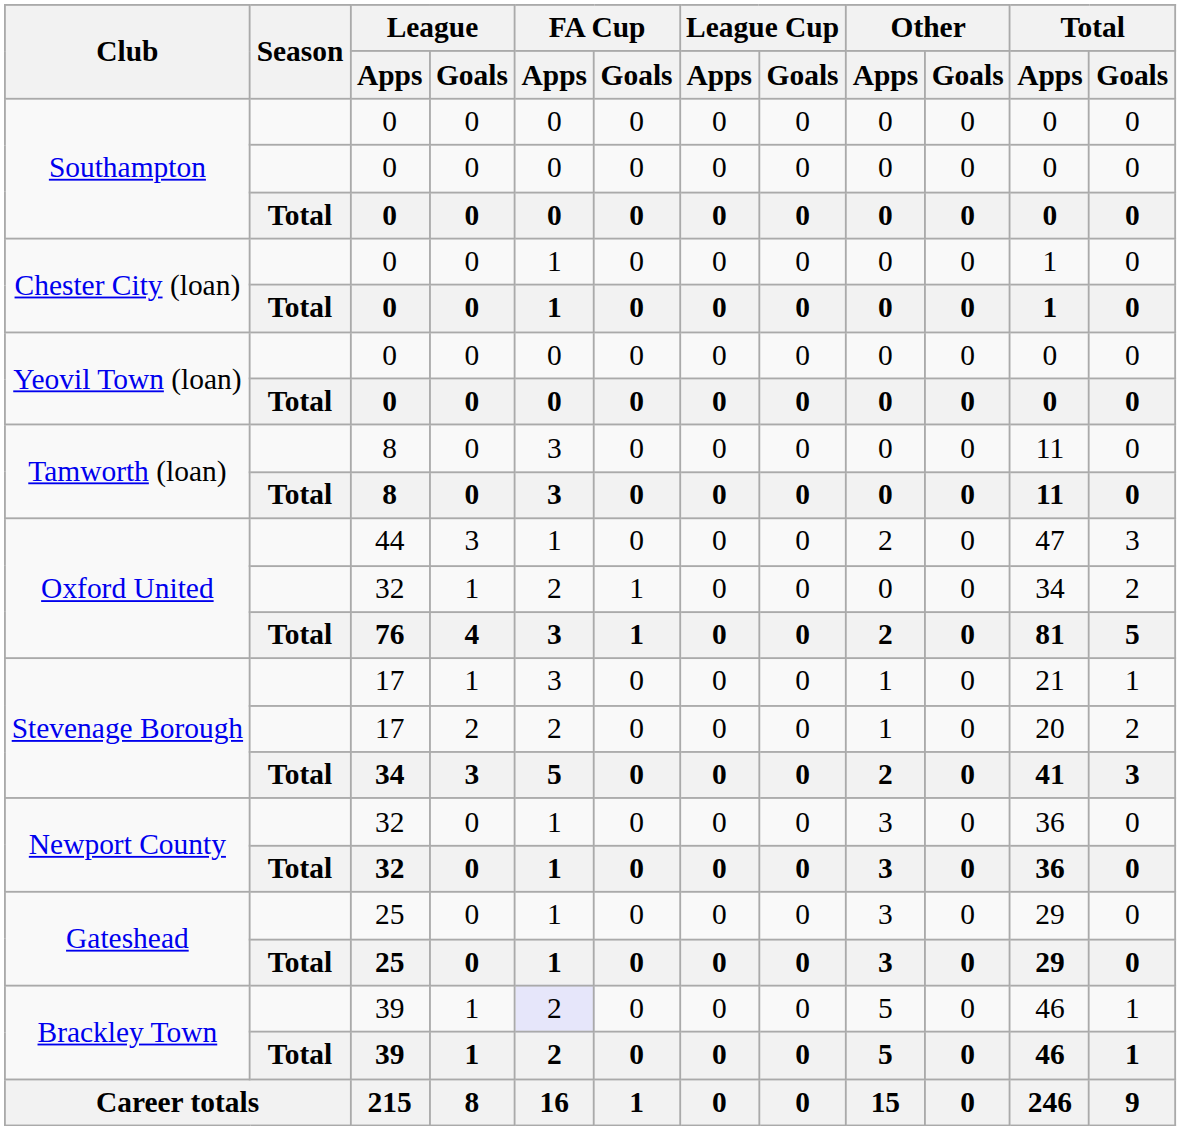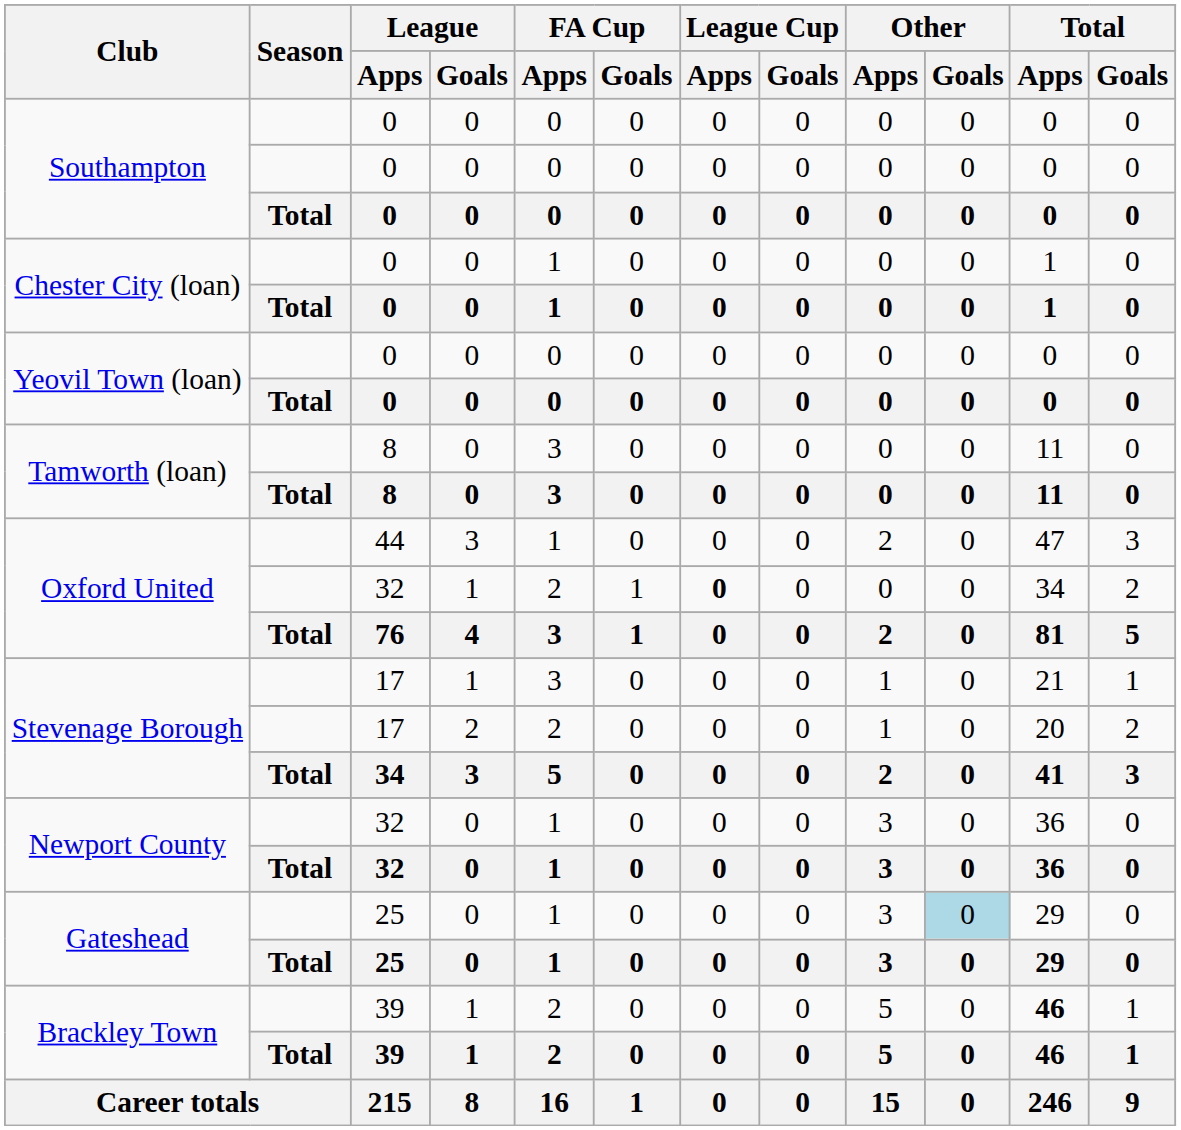(719, 588) normal -> (719, 588) bold
(968, 914) no background -> (968, 914) lightblue background
(554, 1008) lavender background -> (554, 1008) no background
(1050, 1008) normal -> (1050, 1008) bold
